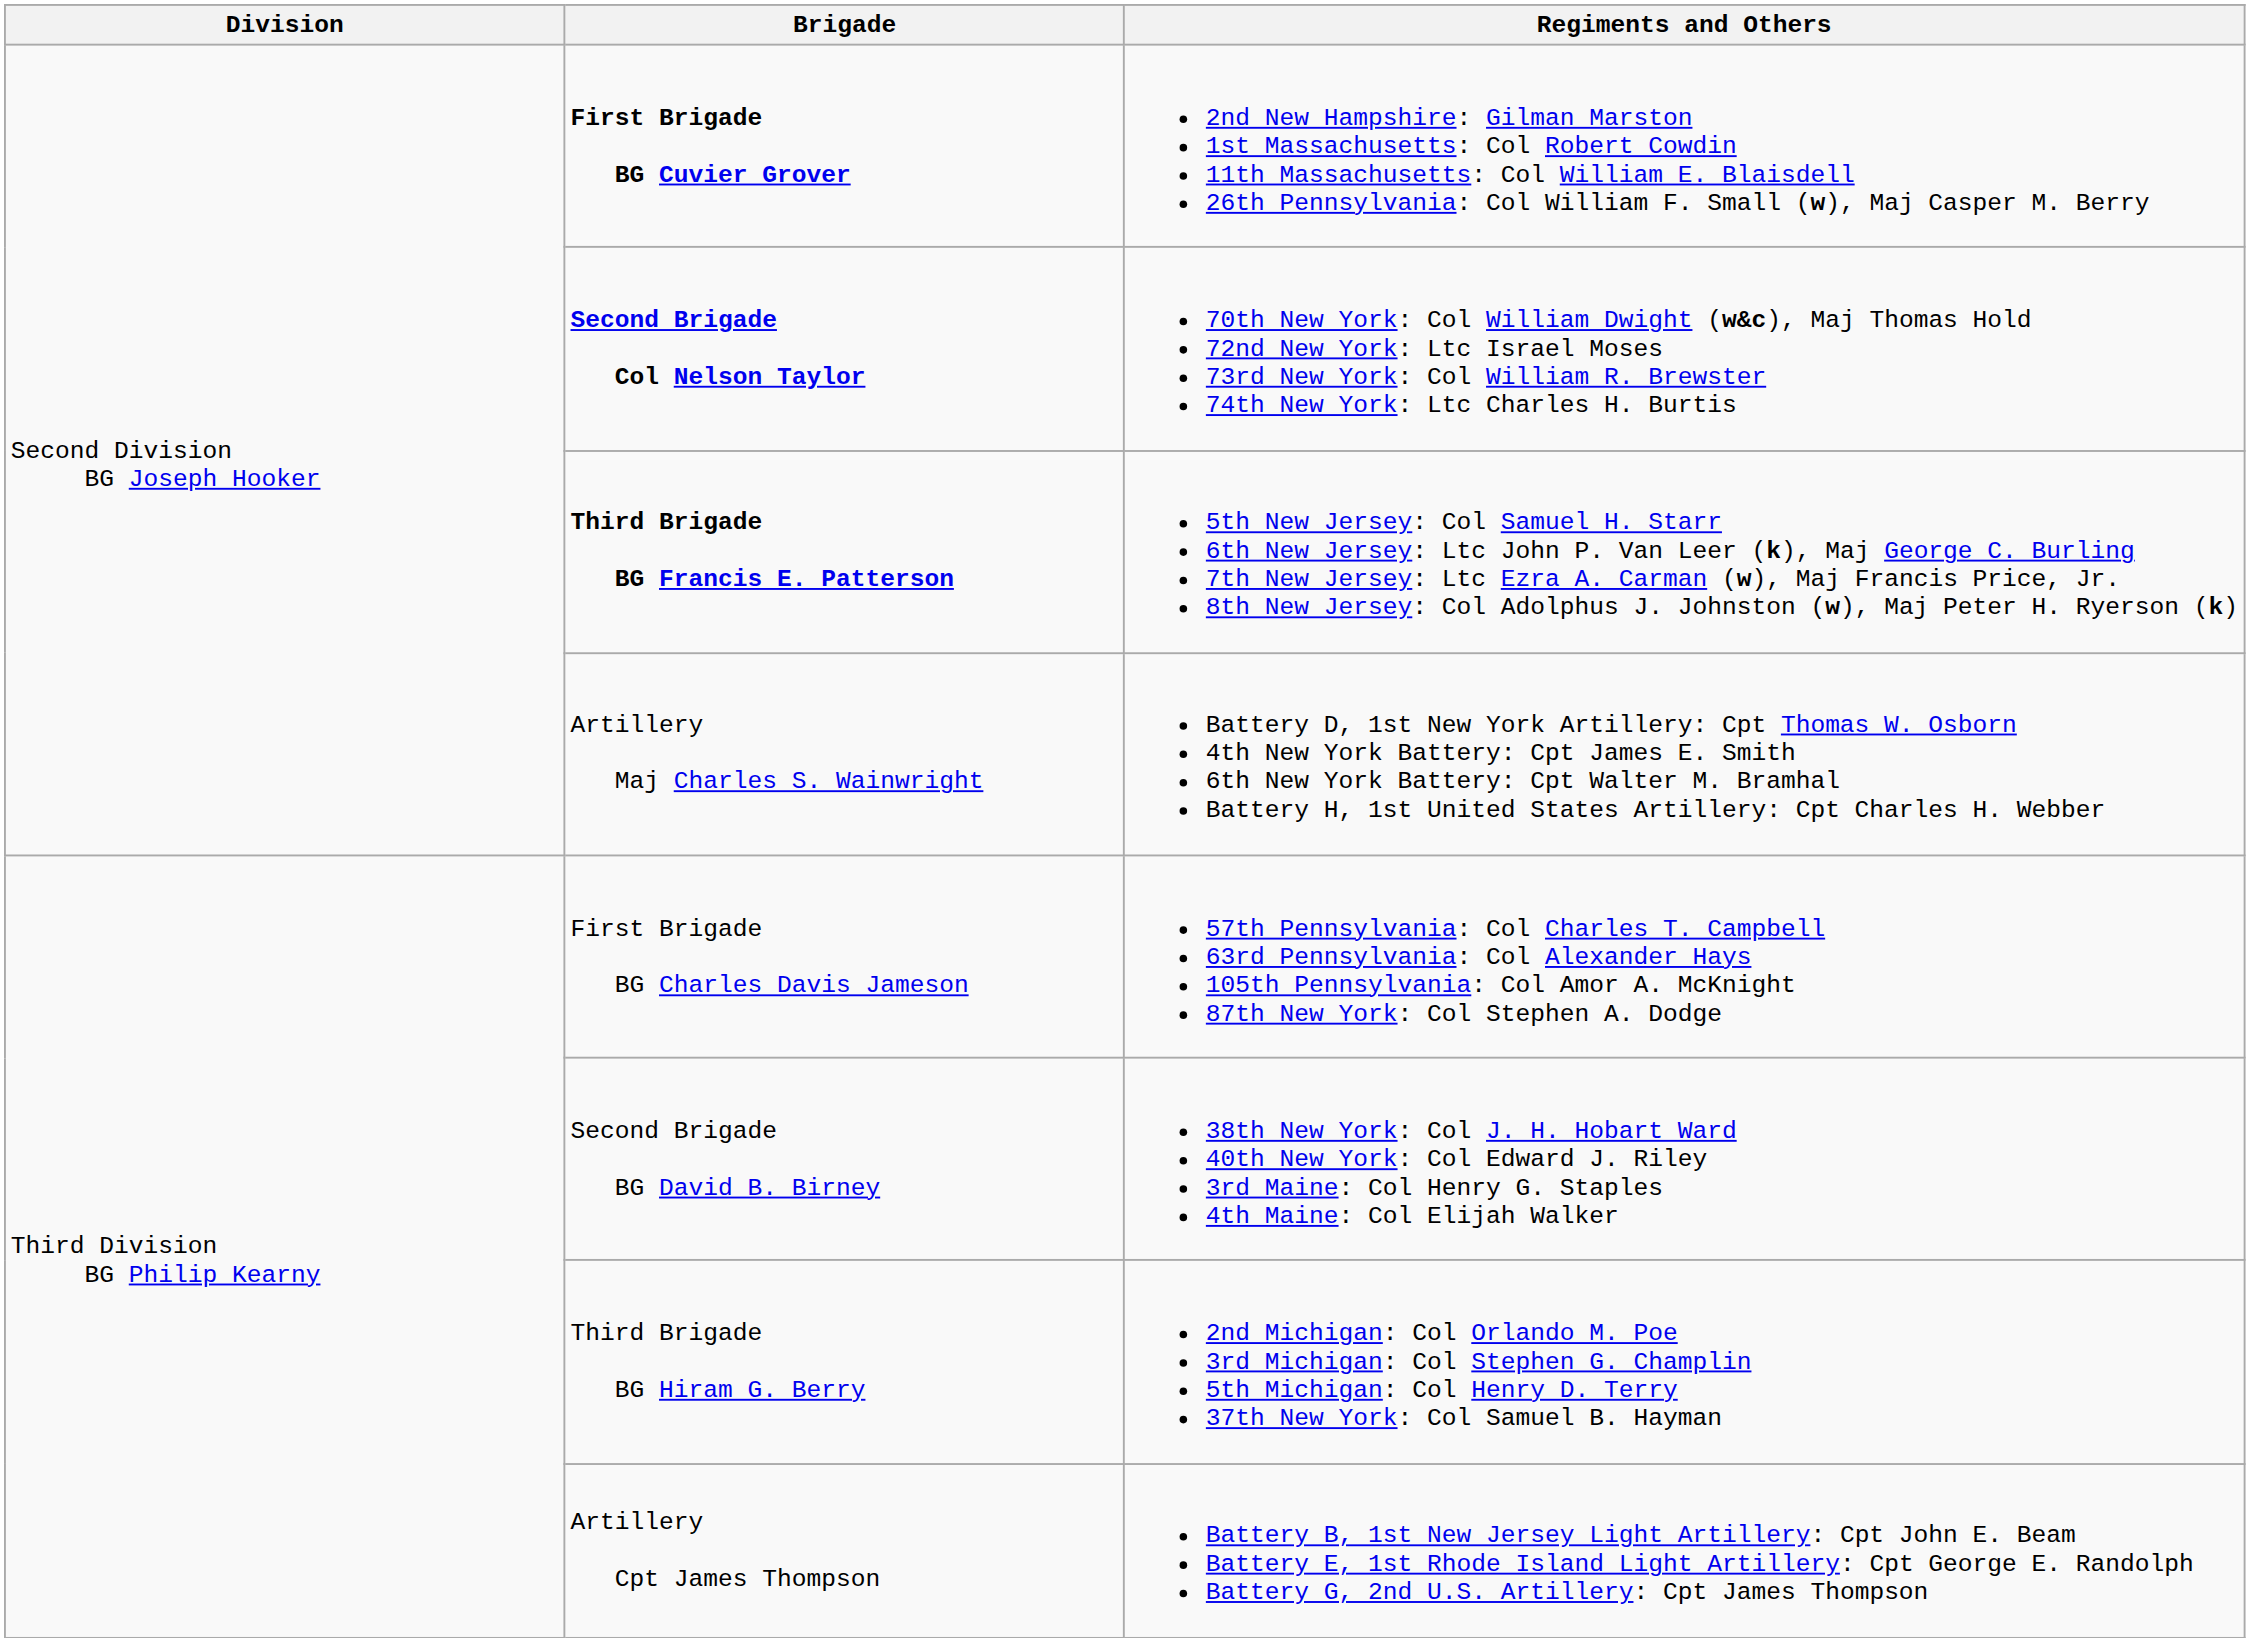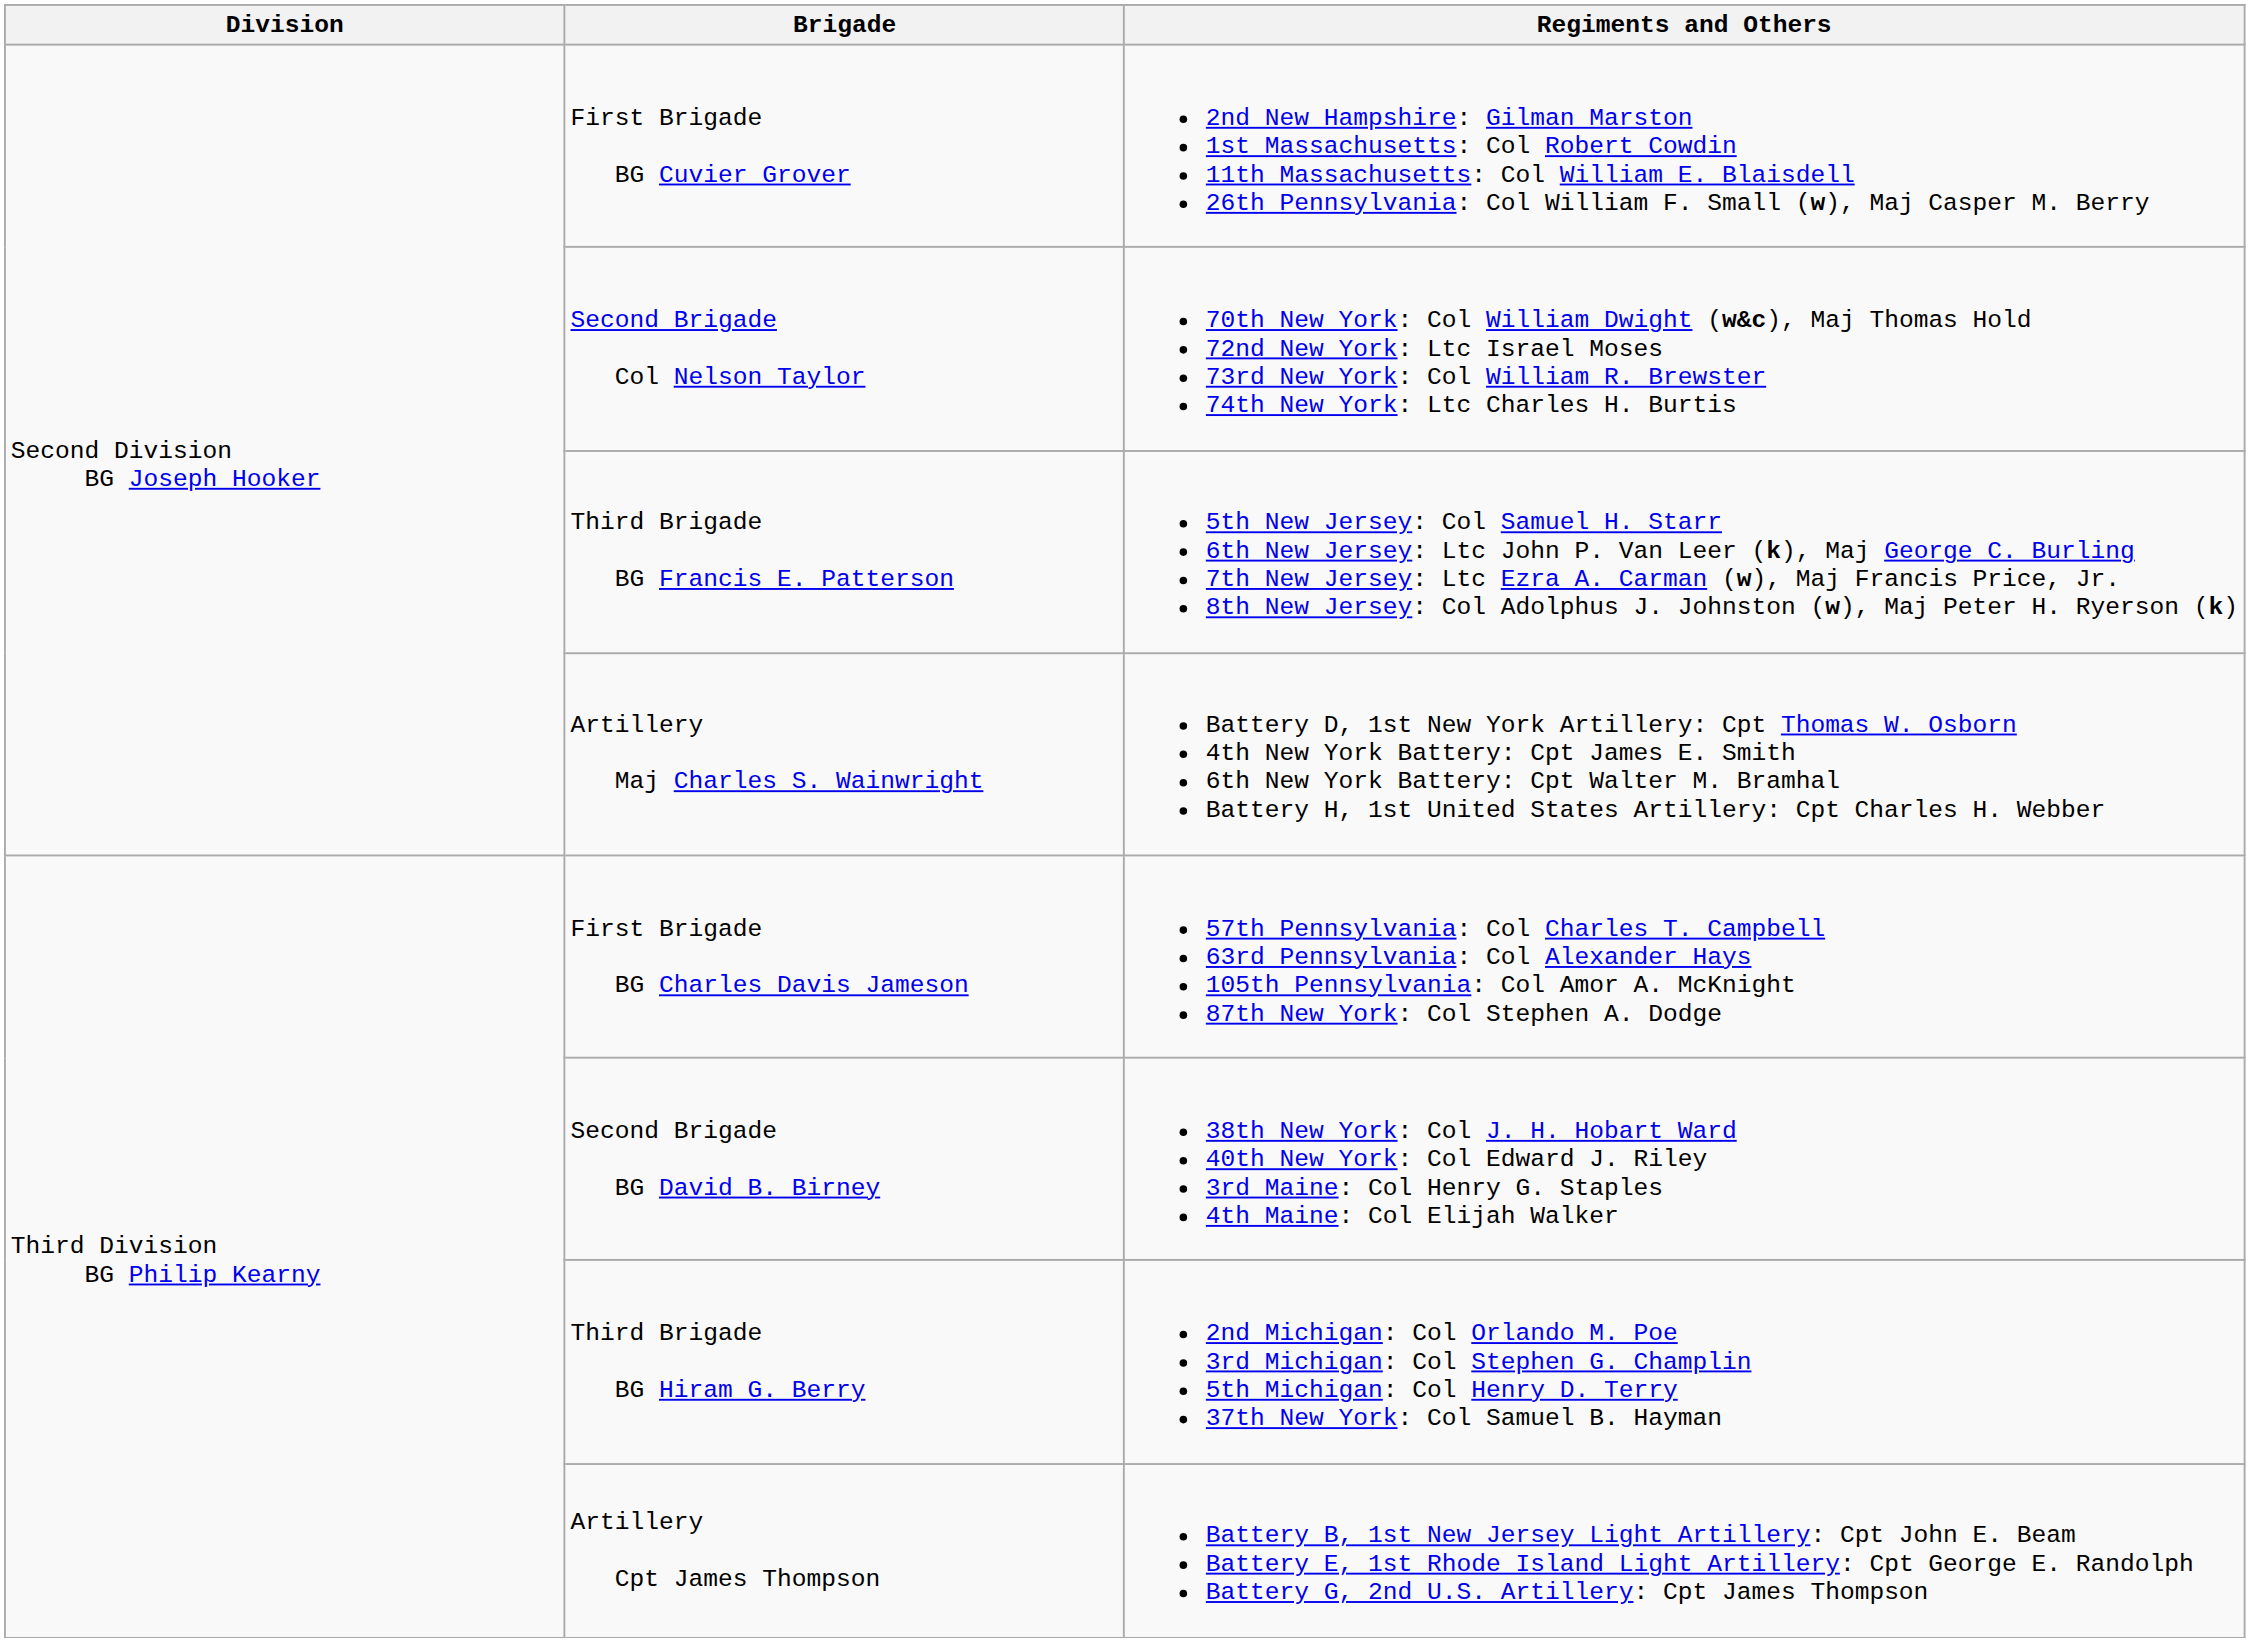(711, 146) bold -> (711, 146) normal
(718, 349) bold -> (718, 349) normal
(762, 551) bold -> (762, 551) normal
